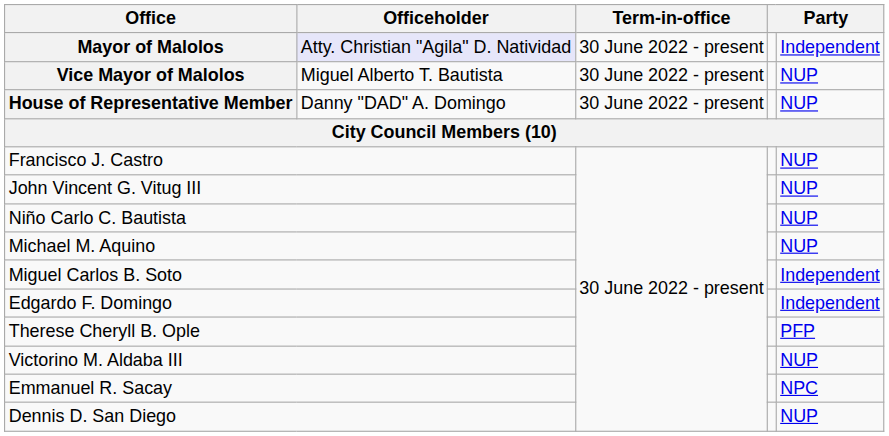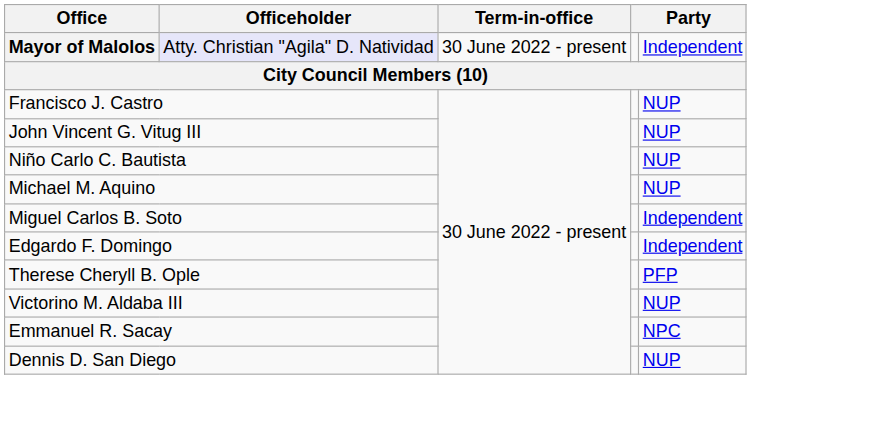- row: (151, 75)
- row: (151, 103)
